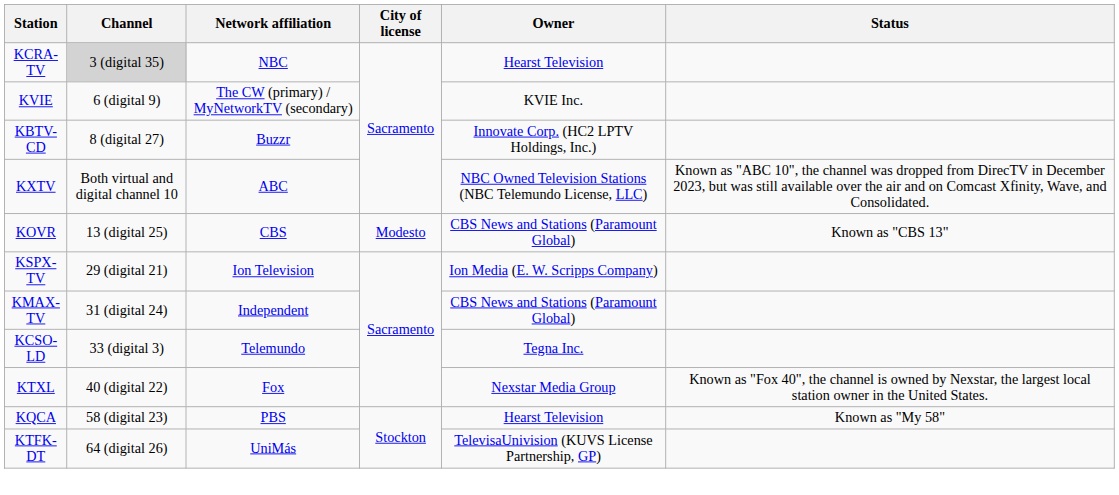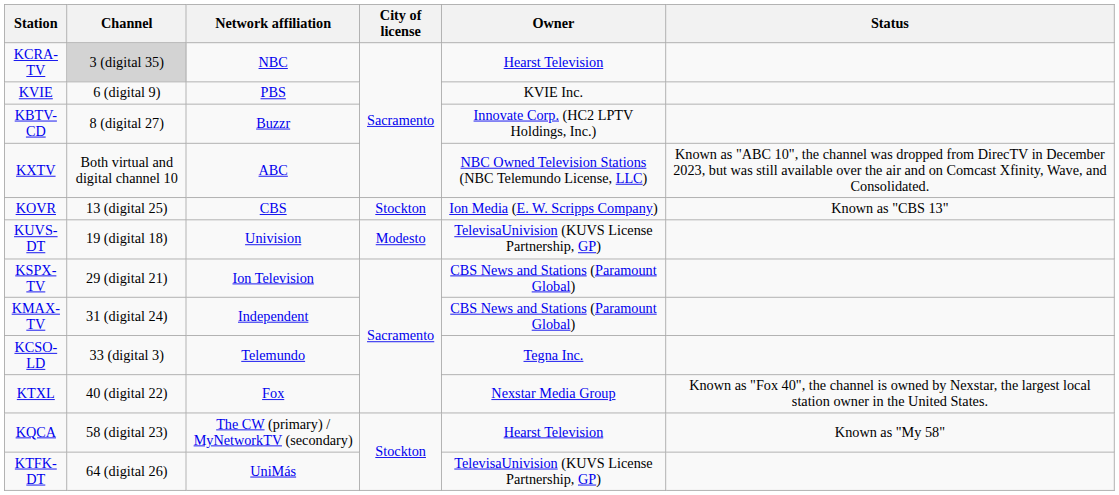(273, 101) The CW (primary) / MyNetworkTV (secondary) -> (273, 92) PBS
(401, 232) Modesto -> (401, 208) Stockton
(553, 232) CBS News and Stations (Paramount Global) -> (553, 208) Ion Media (E. W. Scripps Company)
+ row: (36, 239)
(553, 271) Ion Media (E. W. Scripps Company) -> (553, 278) CBS News and Stations (Paramount Global)
(273, 417) PBS -> (273, 432) The CW (primary) / MyNetworkTV (secondary)
